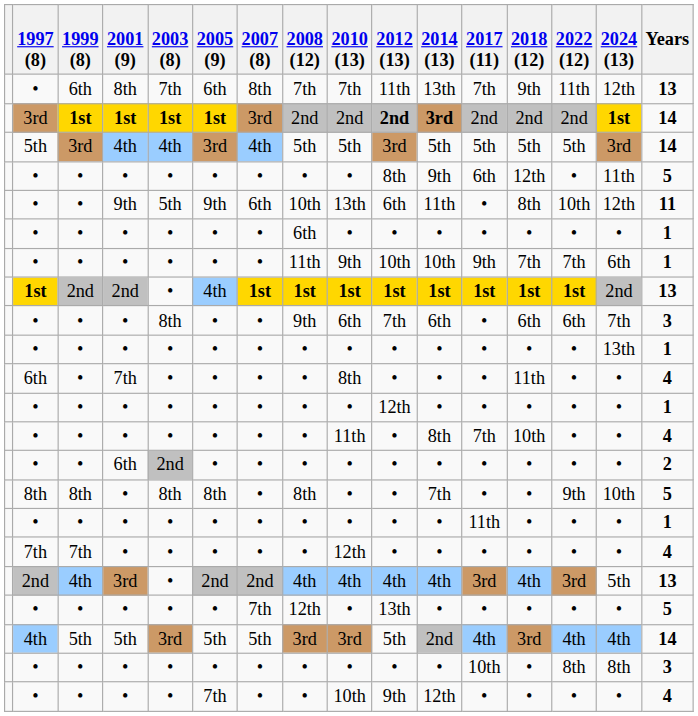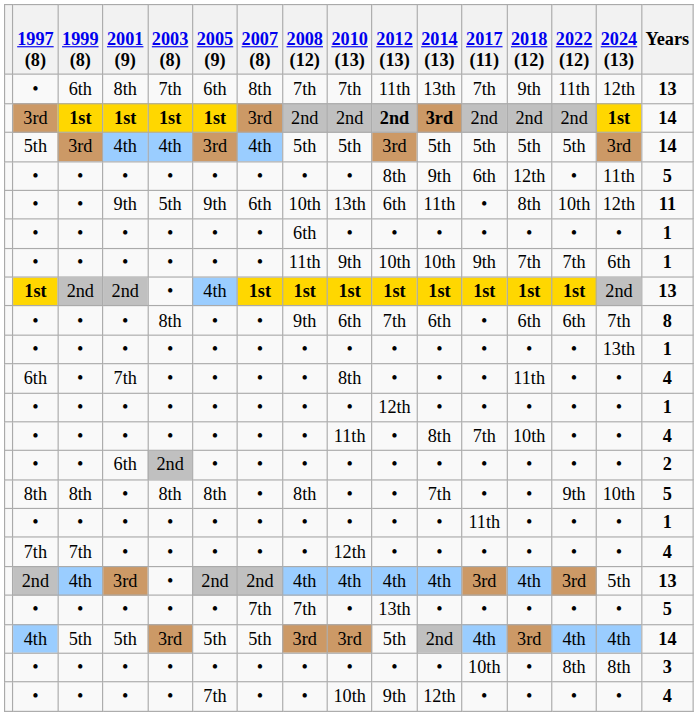(667, 320) 3 -> (667, 320) 8
(305, 609) 12th -> (305, 609) 7th
